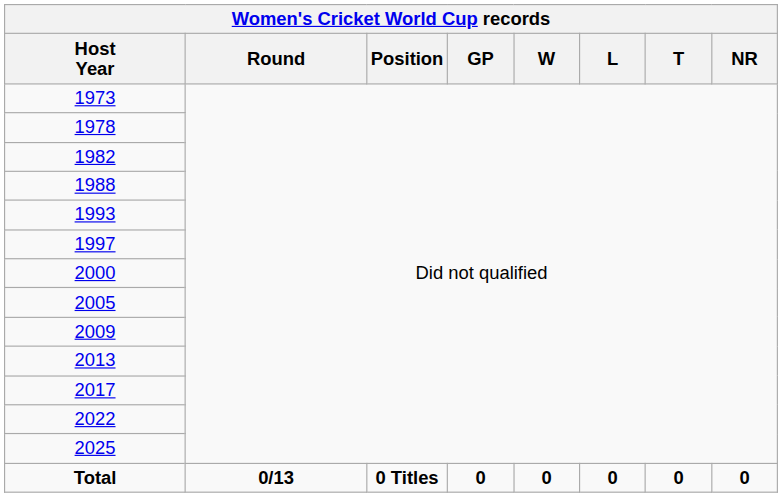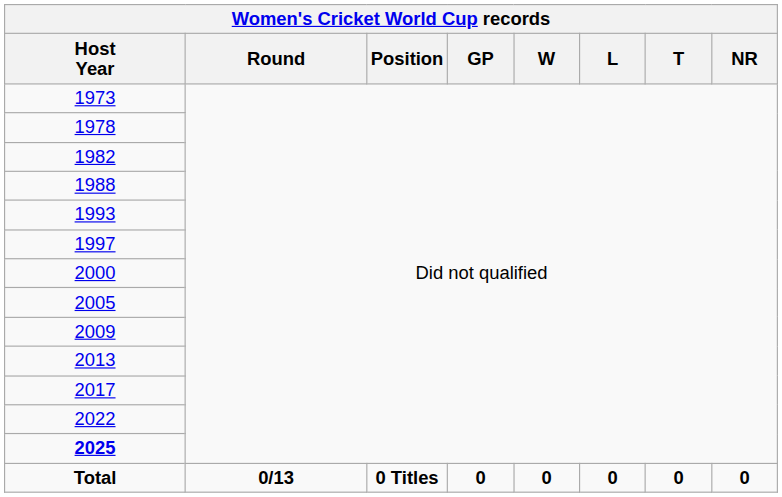(95, 448) normal -> (95, 448) bold
